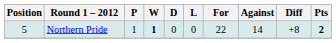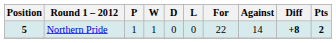(24, 29) normal -> (24, 29) bold
(154, 29) bold -> (154, 29) normal
(294, 29) normal -> (294, 29) bold
